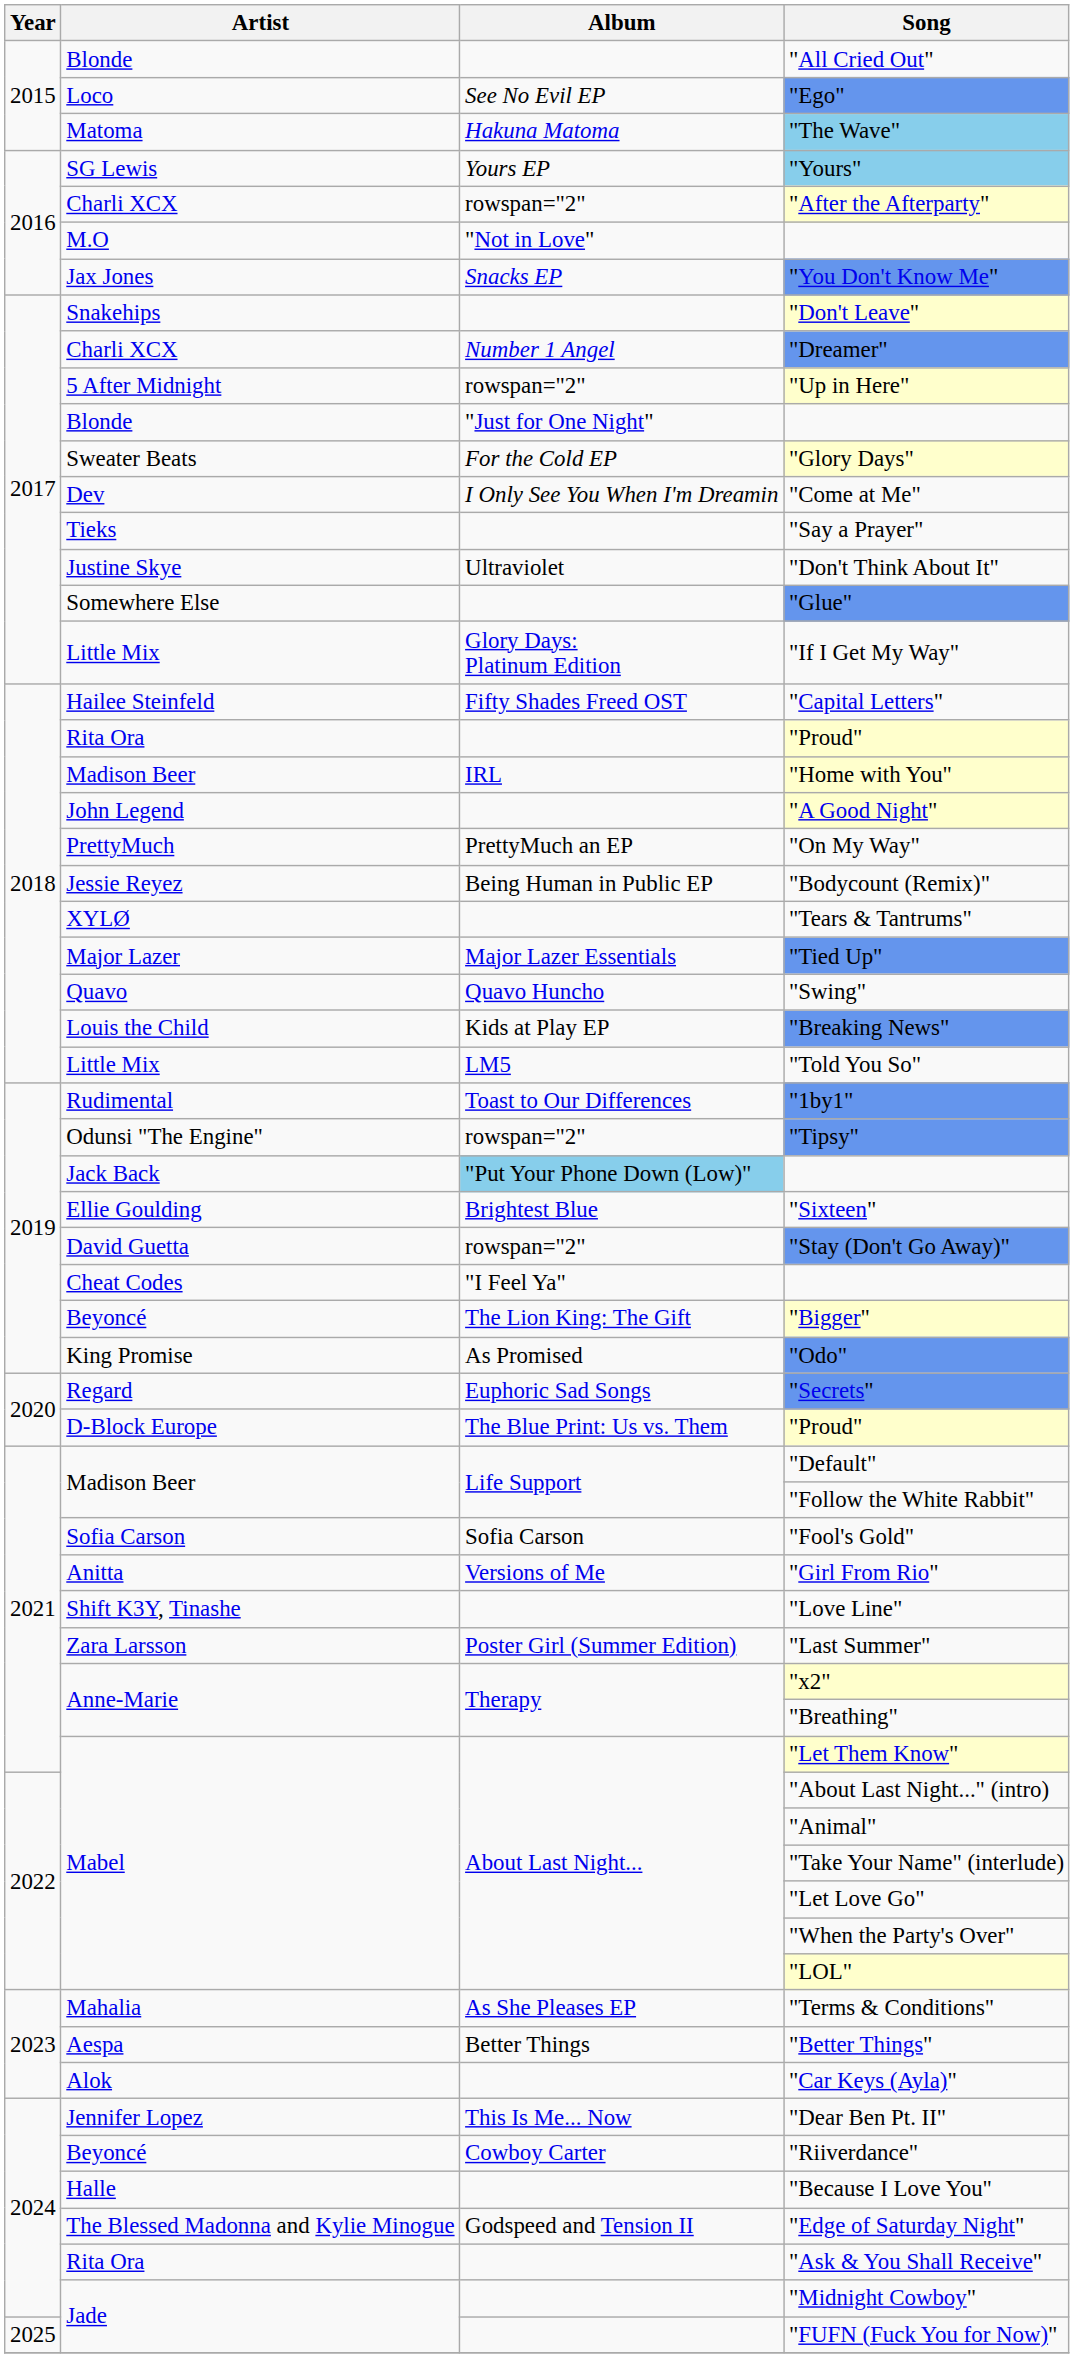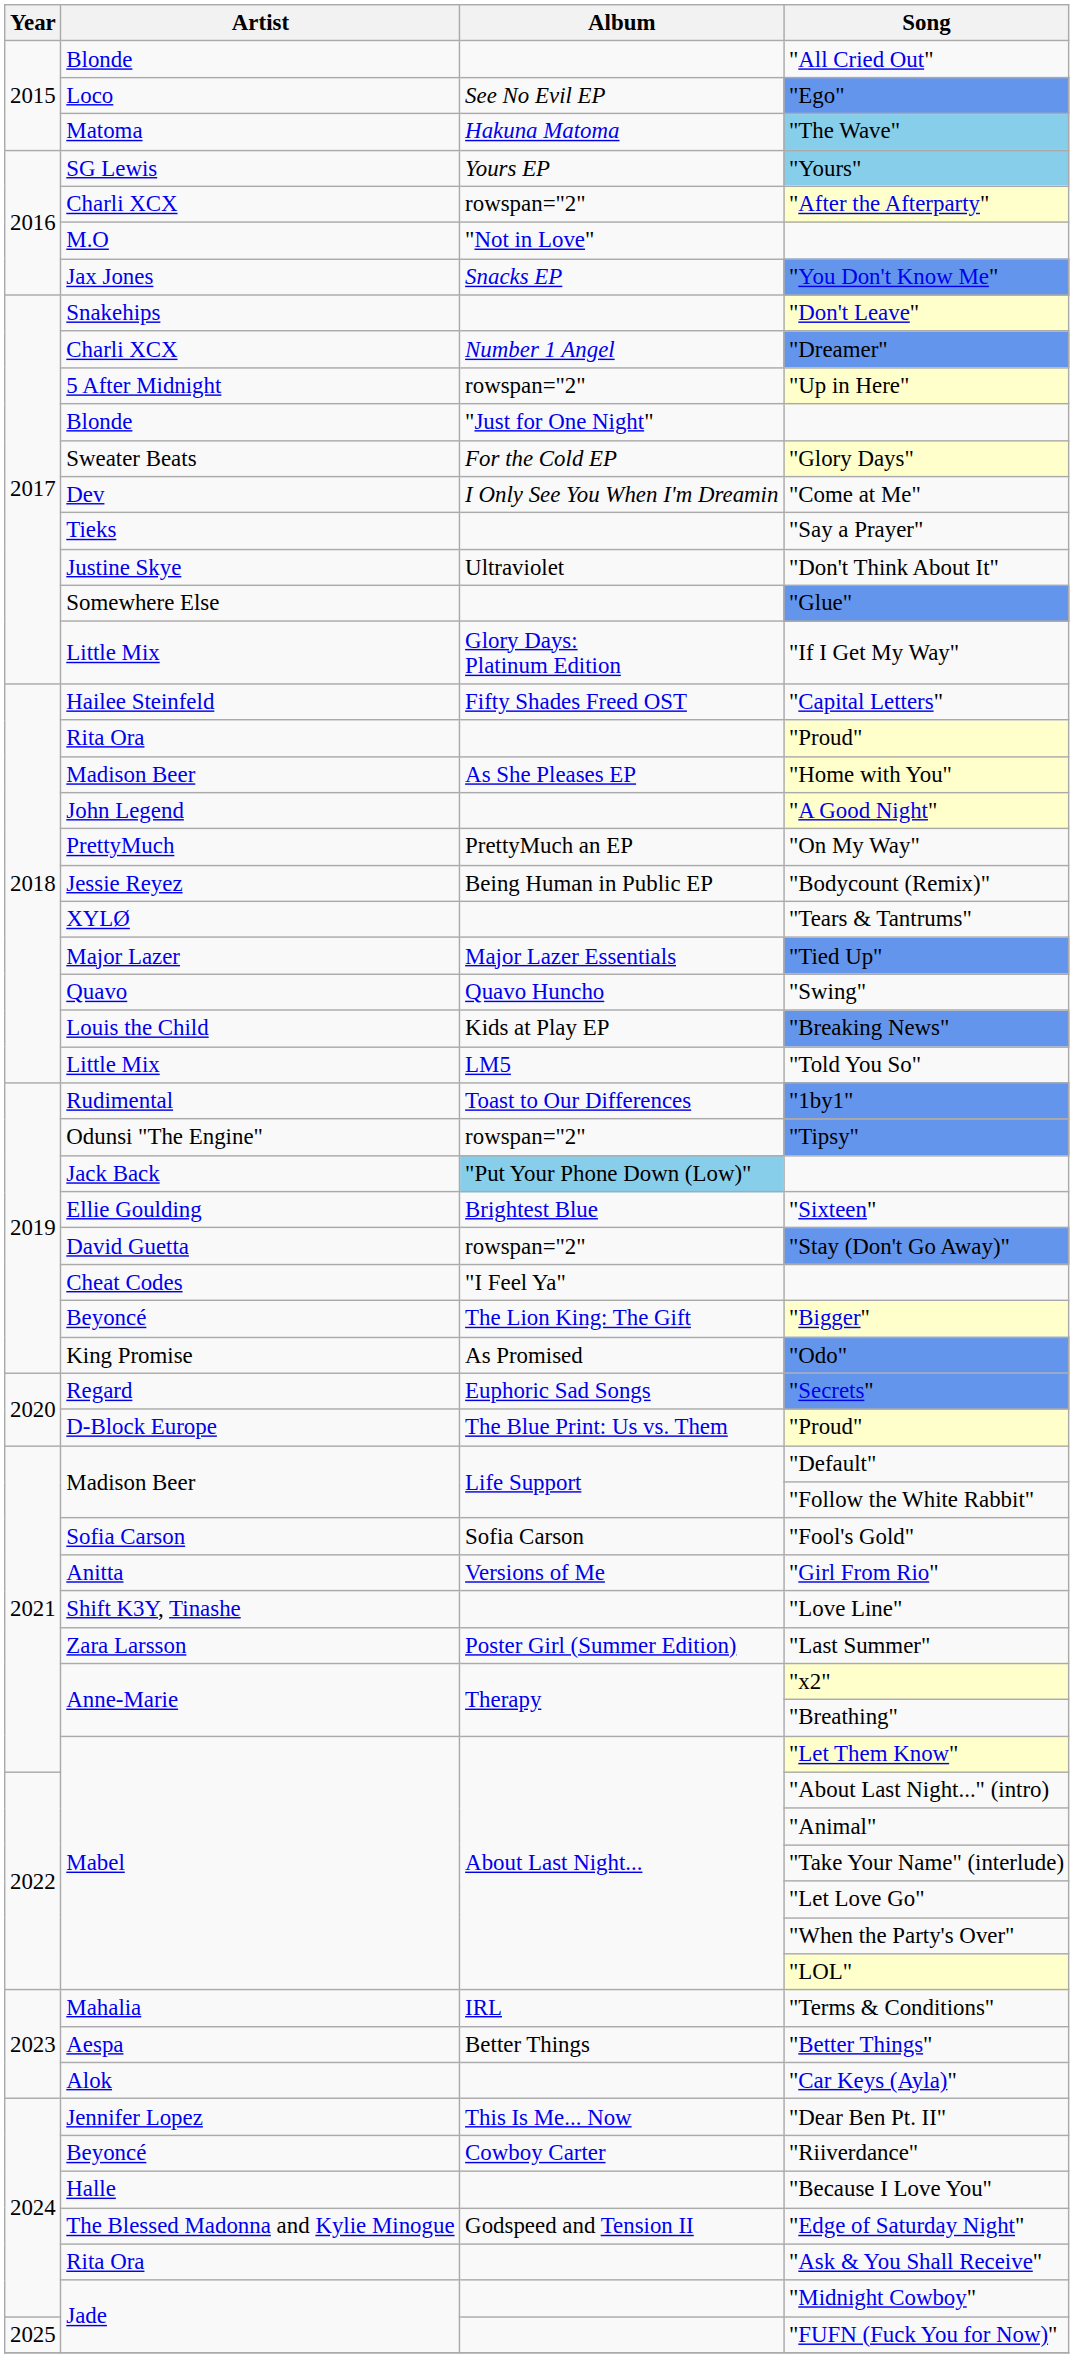(484, 774) IRL -> (551, 774) As She Pleases EP
(551, 2007) As She Pleases EP -> (484, 2007) IRL
